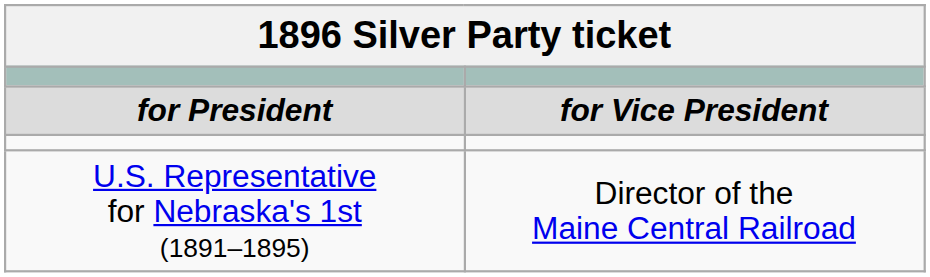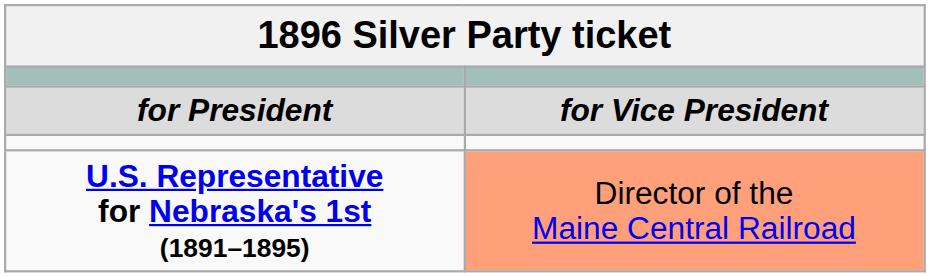(235, 211) normal -> (235, 211) bold
(694, 211) no background -> (694, 211) lightsalmon background
